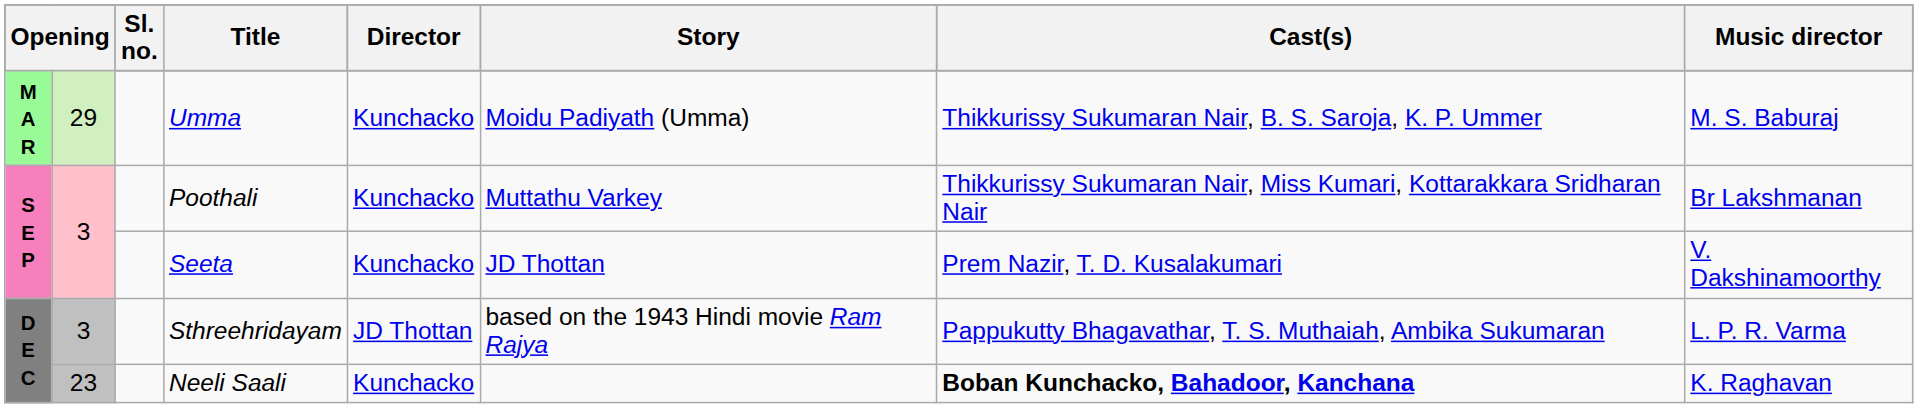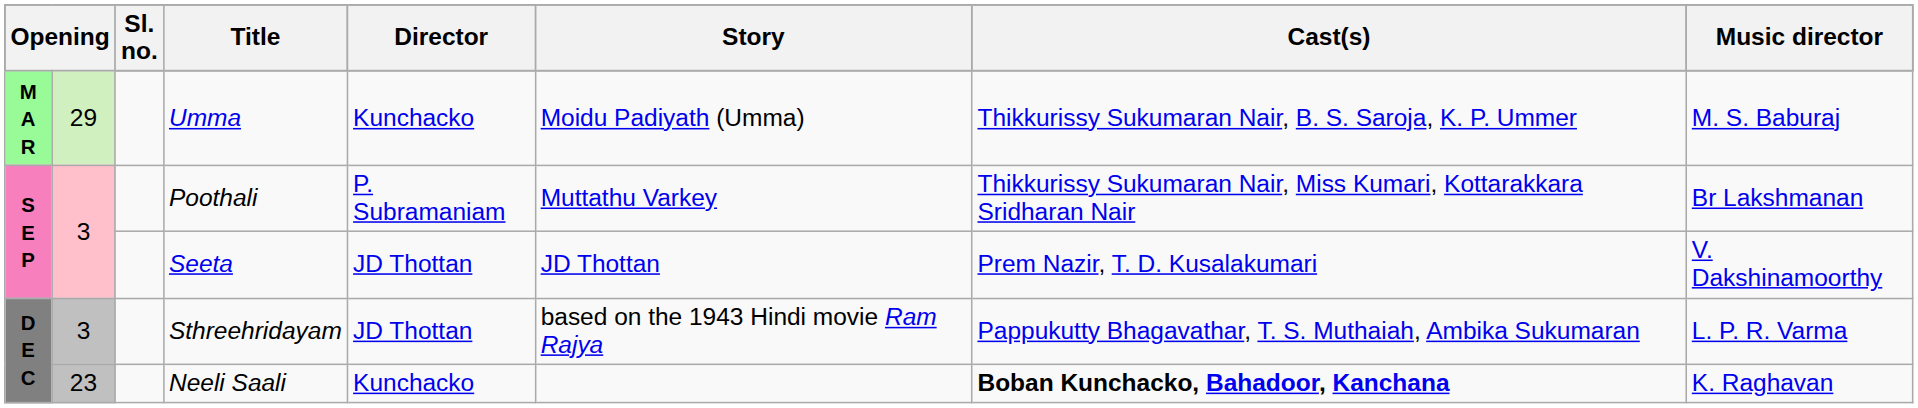(414, 197) Kunchacko -> (429, 197) P. Subramaniam
(414, 264) Kunchacko -> (413, 264) JD Thottan
